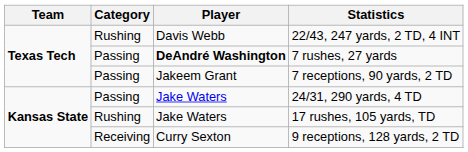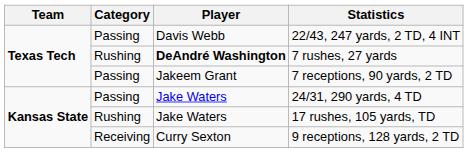(117, 35) Rushing -> (117, 35) Passing
(117, 56) Passing -> (117, 56) Rushing
